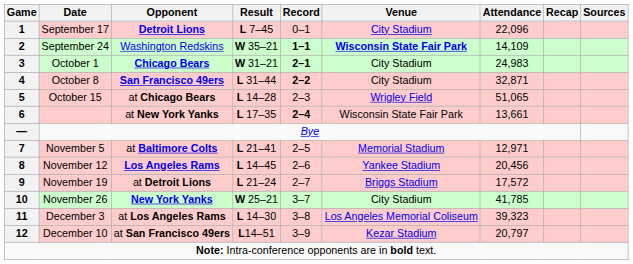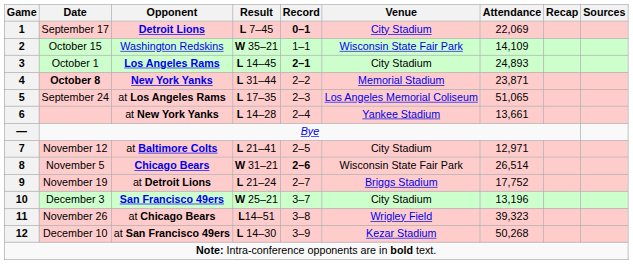(301, 30) normal -> (301, 30) bold
(512, 30) 22,096 -> (512, 30) 22,069
(75, 47) September 24 -> (75, 47) October 15
(301, 47) bold -> (301, 47) normal
(401, 47) bold -> (401, 47) normal
(172, 64) Chicago Bears -> (172, 64) Los Angeles Rams
(256, 64) W 31–21 -> (256, 64) L 14–45
(512, 64) 24,983 -> (512, 64) 24,893
(75, 81) normal -> (75, 81) bold
(172, 81) San Francisco 49ers -> (172, 81) New York Yanks
(301, 81) bold -> (301, 81) normal
(401, 81) City Stadium -> (401, 81) Memorial Stadium
(512, 81) 32,871 -> (512, 81) 23,871
(75, 98) October 15 -> (75, 98) September 24
(172, 98) at Chicago Bears -> (172, 98) at Los Angeles Rams
(256, 98) L 14–28 -> (256, 98) L 17–35
(401, 98) Wrigley Field -> (401, 98) Los Angeles Memorial Coliseum
(256, 115) L 17–35 -> (256, 115) L 14–28
(301, 115) bold -> (301, 115) normal
(401, 115) Wisconsin State Fair Park -> (401, 115) Yankee Stadium
(75, 149) November 5 -> (75, 149) November 12
(401, 149) Memorial Stadium -> (401, 149) City Stadium
(75, 166) November 12 -> (75, 166) November 5
(172, 166) Los Angeles Rams -> (172, 166) Chicago Bears
(256, 166) L 14–45 -> (256, 166) W 31–21
(301, 166) normal -> (301, 166) bold
(401, 166) Yankee Stadium -> (401, 166) Wisconsin State Fair Park
(512, 166) 20,456 -> (512, 166) 26,514
(512, 183) 17,572 -> (512, 183) 17,752
(75, 200) November 26 -> (75, 200) December 3
(172, 200) New York Yanks -> (172, 200) San Francisco 49ers
(512, 200) 41,785 -> (512, 200) 13,196
(75, 217) December 3 -> (75, 217) November 26
(172, 217) at Los Angeles Rams -> (172, 217) at Chicago Bears
(256, 217) L 14–30 -> (256, 217) L14–51
(401, 217) Los Angeles Memorial Coliseum -> (401, 217) Wrigley Field
(256, 234) L14–51 -> (256, 234) L 14–30
(512, 234) 20,797 -> (512, 234) 50,268
